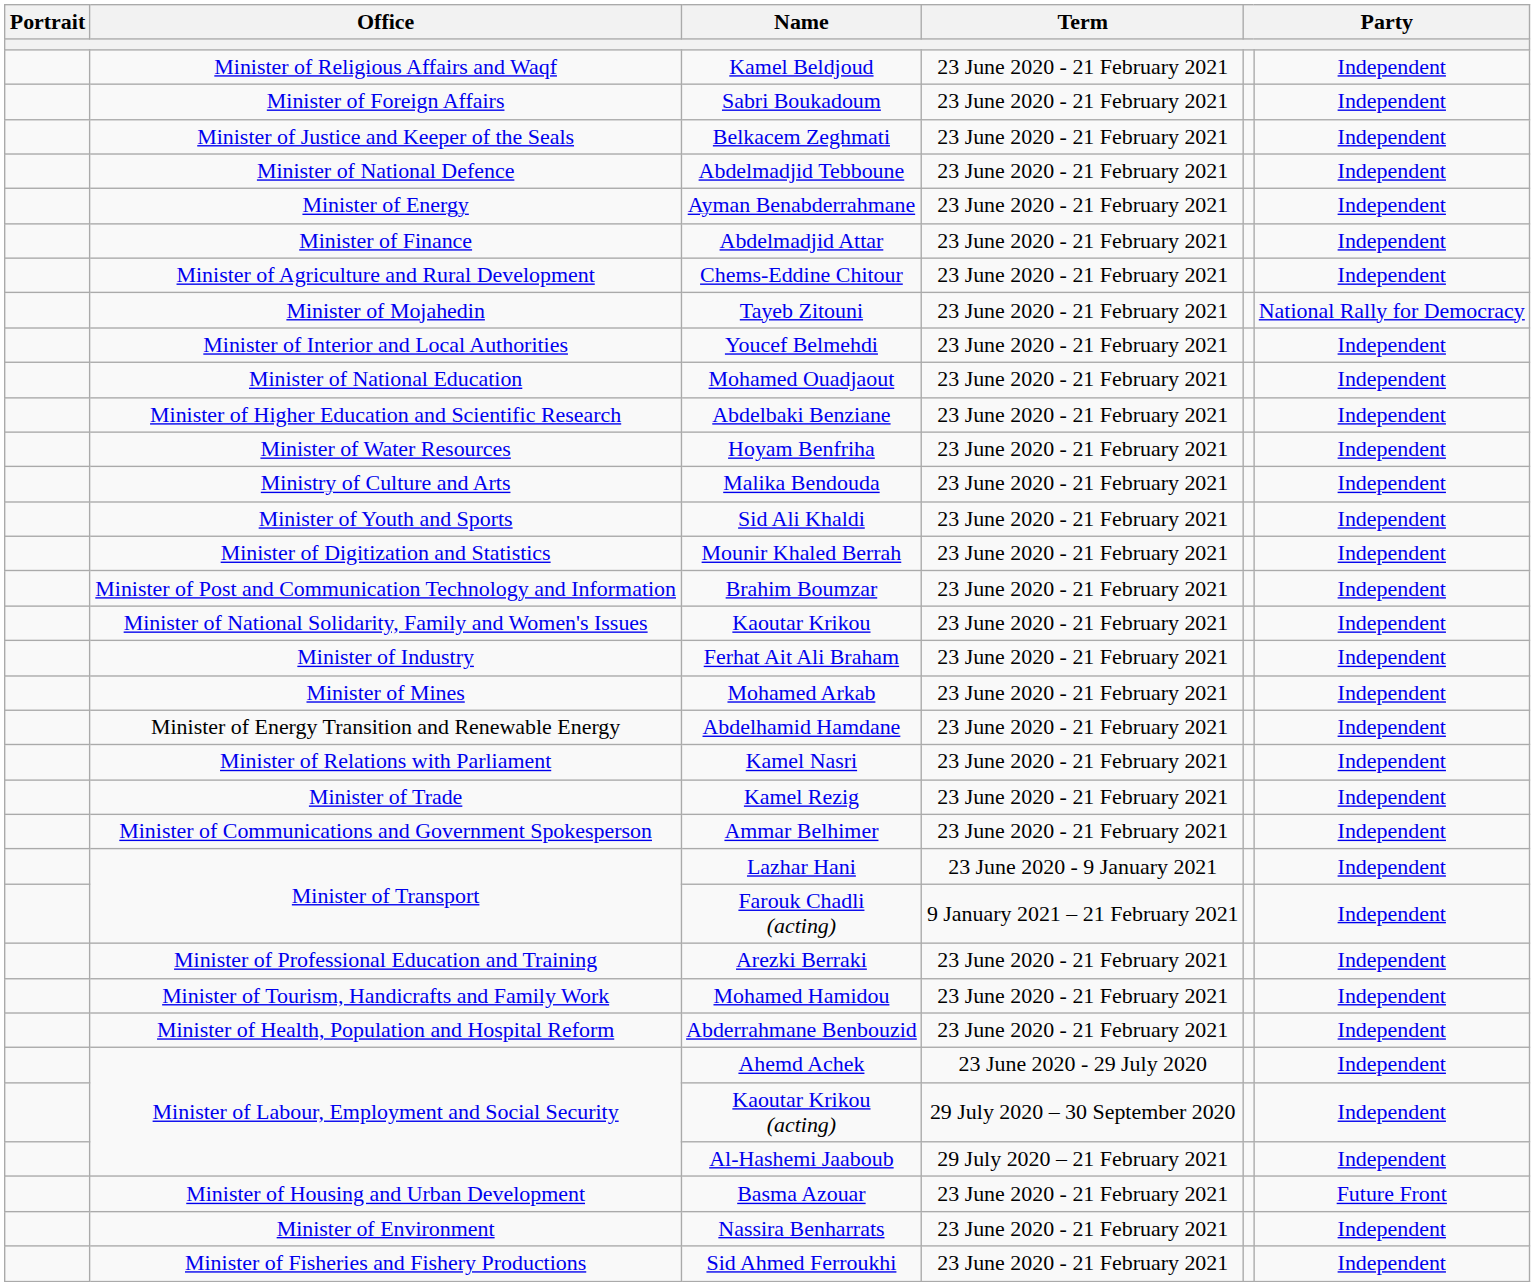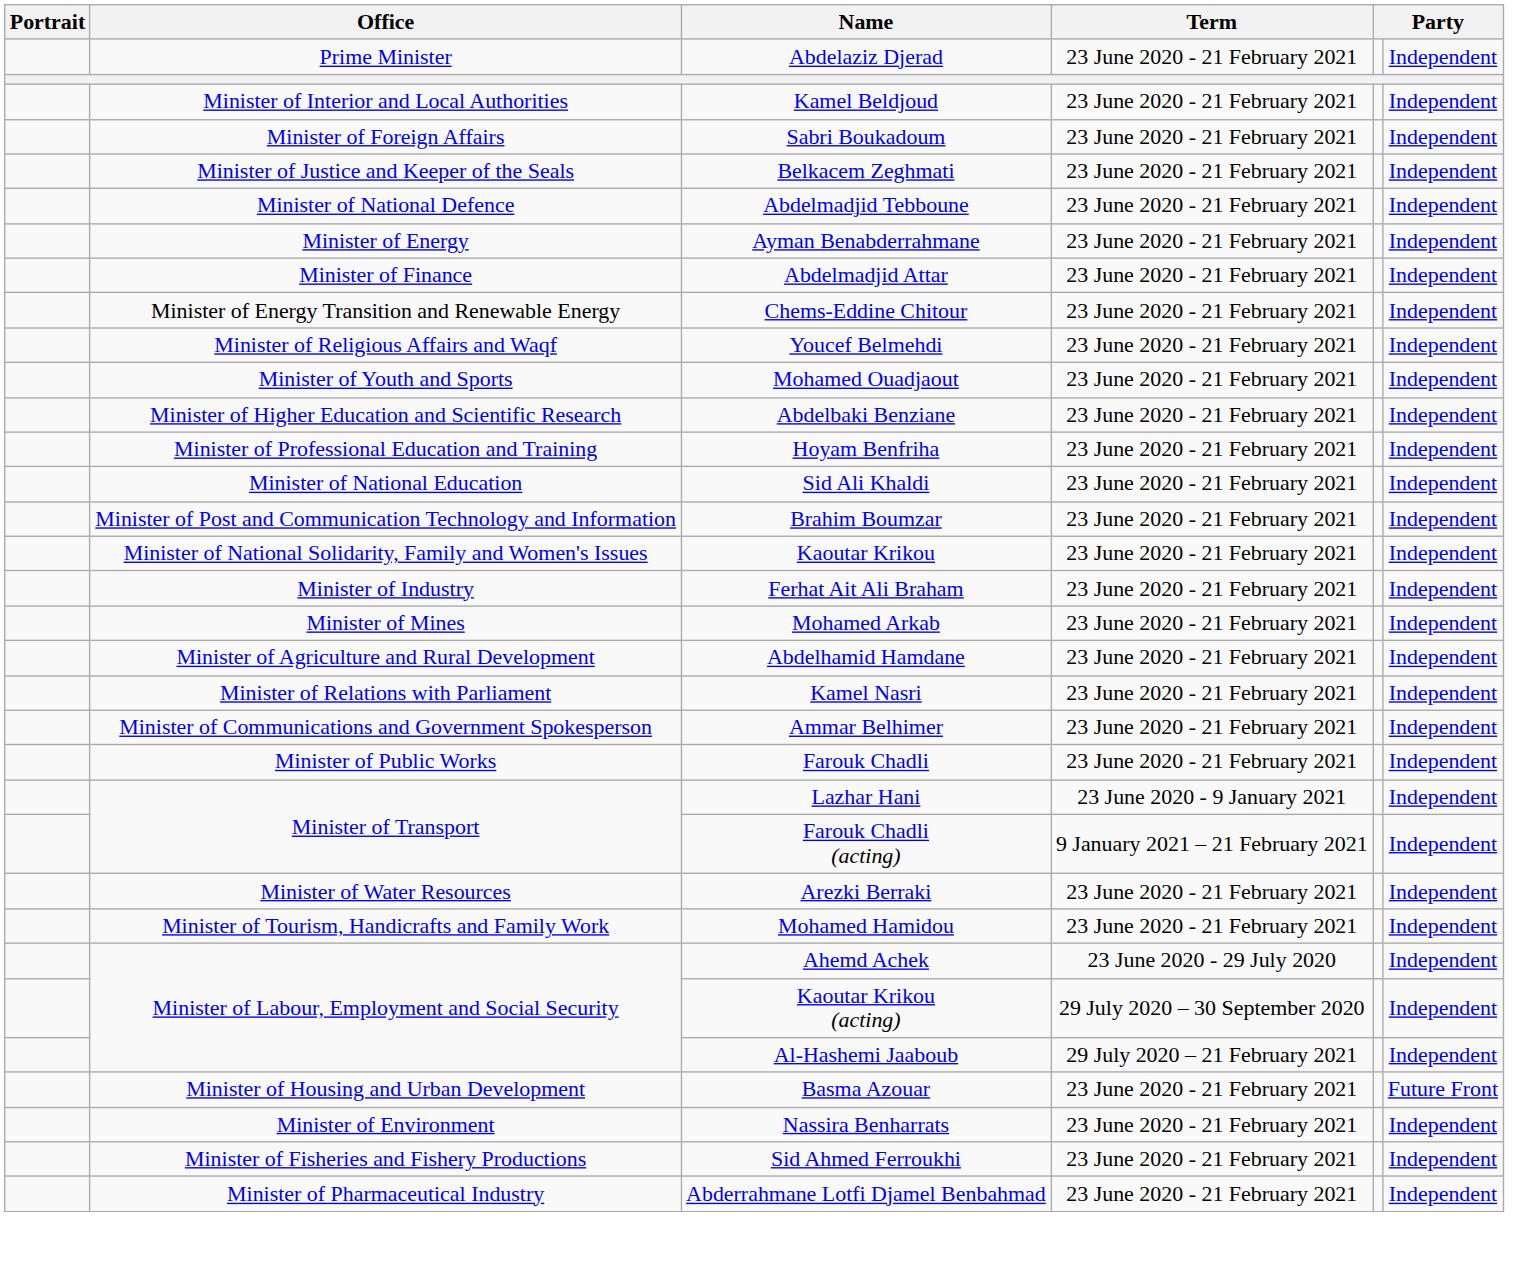+ row: (866, 56)
(386, 66) Minister of Religious Affairs and Waqf -> (386, 101) Minister of Interior and Local Authorities
(386, 275) Minister of Agriculture and Rural Development -> (386, 310) Minister of Energy Transition and Renewable Energy
- row: (801, 310)
(386, 344) Minister of Interior and Local Authorities -> (386, 344) Minister of Religious Affairs and Waqf
(386, 379) Minister of National Education -> (386, 379) Minister of Youth and Sports
(386, 449) Minister of Water Resources -> (386, 449) Minister of Professional Education and Training
- row: (801, 483)
(386, 518) Minister of Youth and Sports -> (386, 483) Minister of National Education
- row: (801, 553)
(386, 727) Minister of Energy Transition and Renewable Energy -> (386, 657) Minister of Agriculture and Rural Development
- row: (801, 796)
+ row: (866, 762)
(386, 960) Minister of Professional Education and Training -> (386, 890) Minister of Water Resources
- row: (801, 1030)
+ row: (866, 1193)
